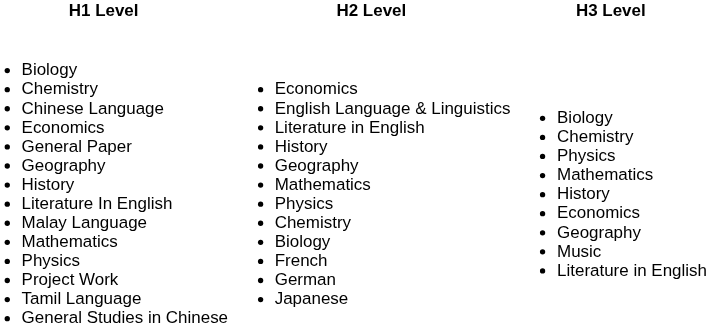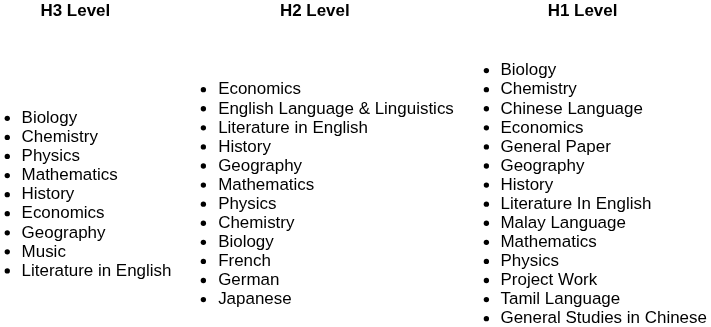columns swapped: (104, 10) <-> (611, 10)
